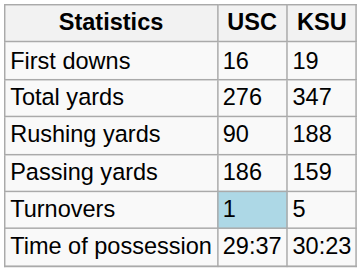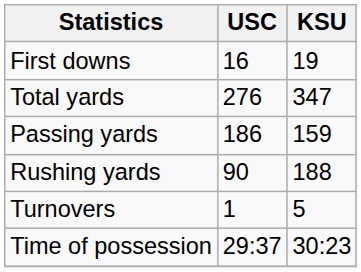rows swapped: (85, 135) <-> (84, 172)
(229, 209) lightblue background -> (229, 209) no background
